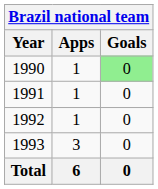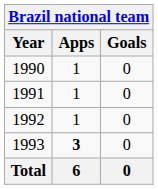(127, 68) lightgreen background -> (127, 68) no background
(76, 145) normal -> (76, 145) bold
